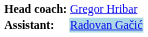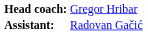(106, 25) lightblue background -> (106, 25) no background
